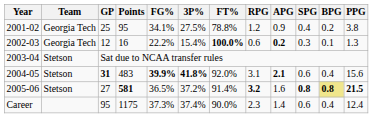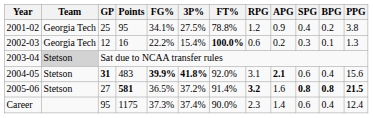(279, 43) bold -> (279, 43) normal
(58, 58) no background -> (58, 58) lightgrey background
(328, 89) khaki background -> (328, 89) no background
